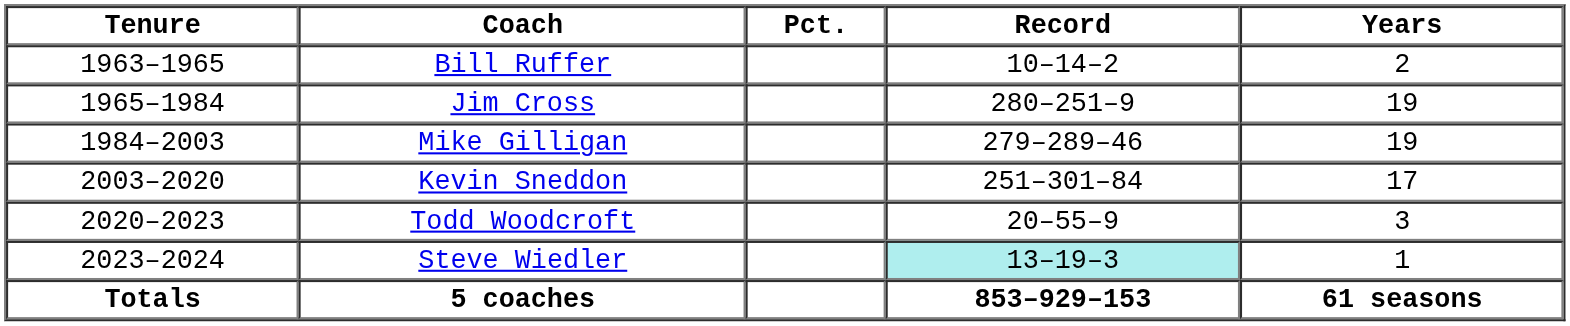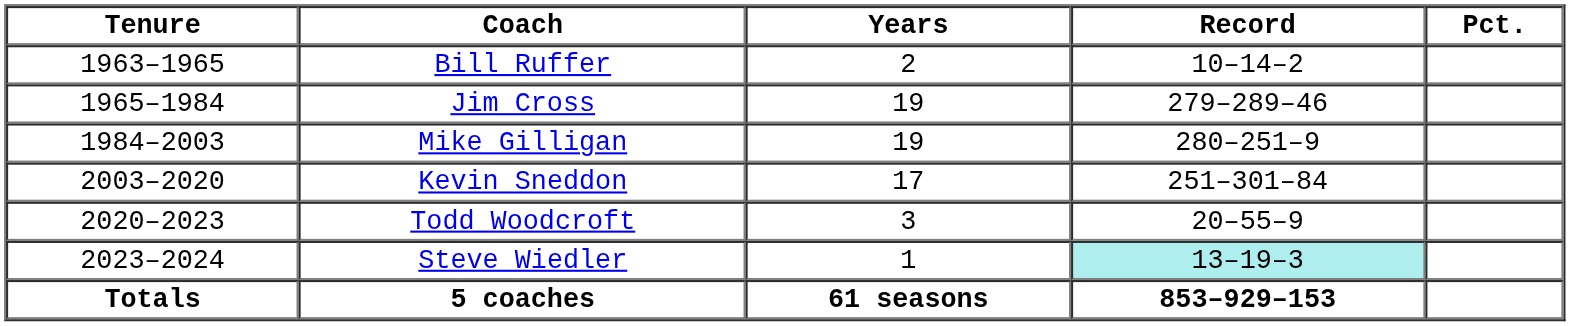columns swapped: (1402, 26) <-> (816, 26)
(1063, 104) 280–251–9 -> (1248, 104) 279–289–46
(1063, 143) 279–289–46 -> (1248, 143) 280–251–9
